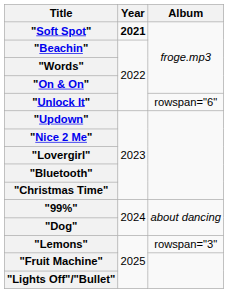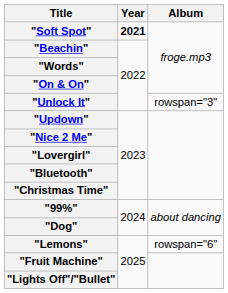(186, 102) rowspan="6" -> (186, 102) rowspan="3"
(186, 244) rowspan="3" -> (186, 244) rowspan="6"
